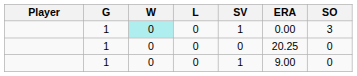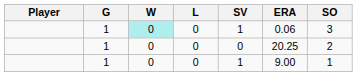(285, 29) 0.00 -> (285, 29) 0.06
(330, 46) 0 -> (330, 46) 2
(330, 63) 0 -> (330, 63) 1
